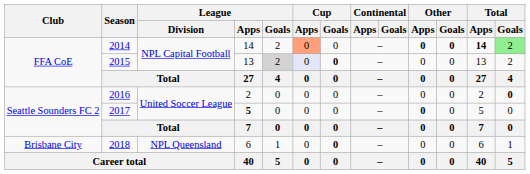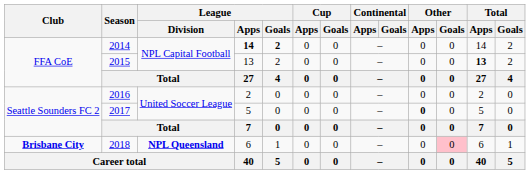(248, 45) normal -> (248, 45) bold
(278, 45) normal -> (278, 45) bold
(307, 45) lightsalmon background -> (307, 45) no background
(423, 45) bold -> (423, 45) normal
(452, 45) bold -> (452, 45) normal
(481, 45) bold -> (481, 45) normal
(510, 45) lightgreen background -> (510, 45) no background
(278, 62) lightgrey background -> (278, 62) no background
(307, 62) lavender background -> (307, 62) no background
(336, 62) bold -> (336, 62) normal
(481, 62) normal -> (481, 62) bold
(510, 95) bold -> (510, 95) normal
(248, 111) bold -> (248, 111) normal
(53, 144) normal -> (53, 144) bold
(186, 144) normal -> (186, 144) bold
(336, 144) bold -> (336, 144) normal
(452, 144) no background -> (452, 144) pink background
